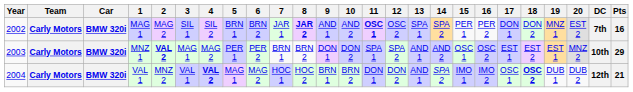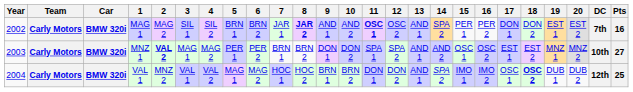(419, 29) SPA 1 -> (419, 29) AND 1
(555, 29) MNZ 1 -> (555, 29) EST 1
(555, 52) EST 1 -> (555, 52) MNZ 1
(620, 52) 29 -> (620, 52) 27
(211, 75) bold -> (211, 75) normal
(620, 75) 21 -> (620, 75) 25
